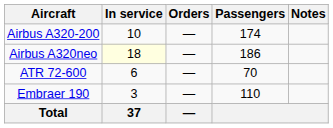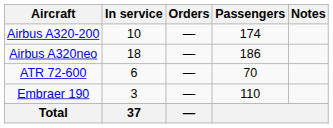(134, 53) lightyellow background -> (134, 53) no background
